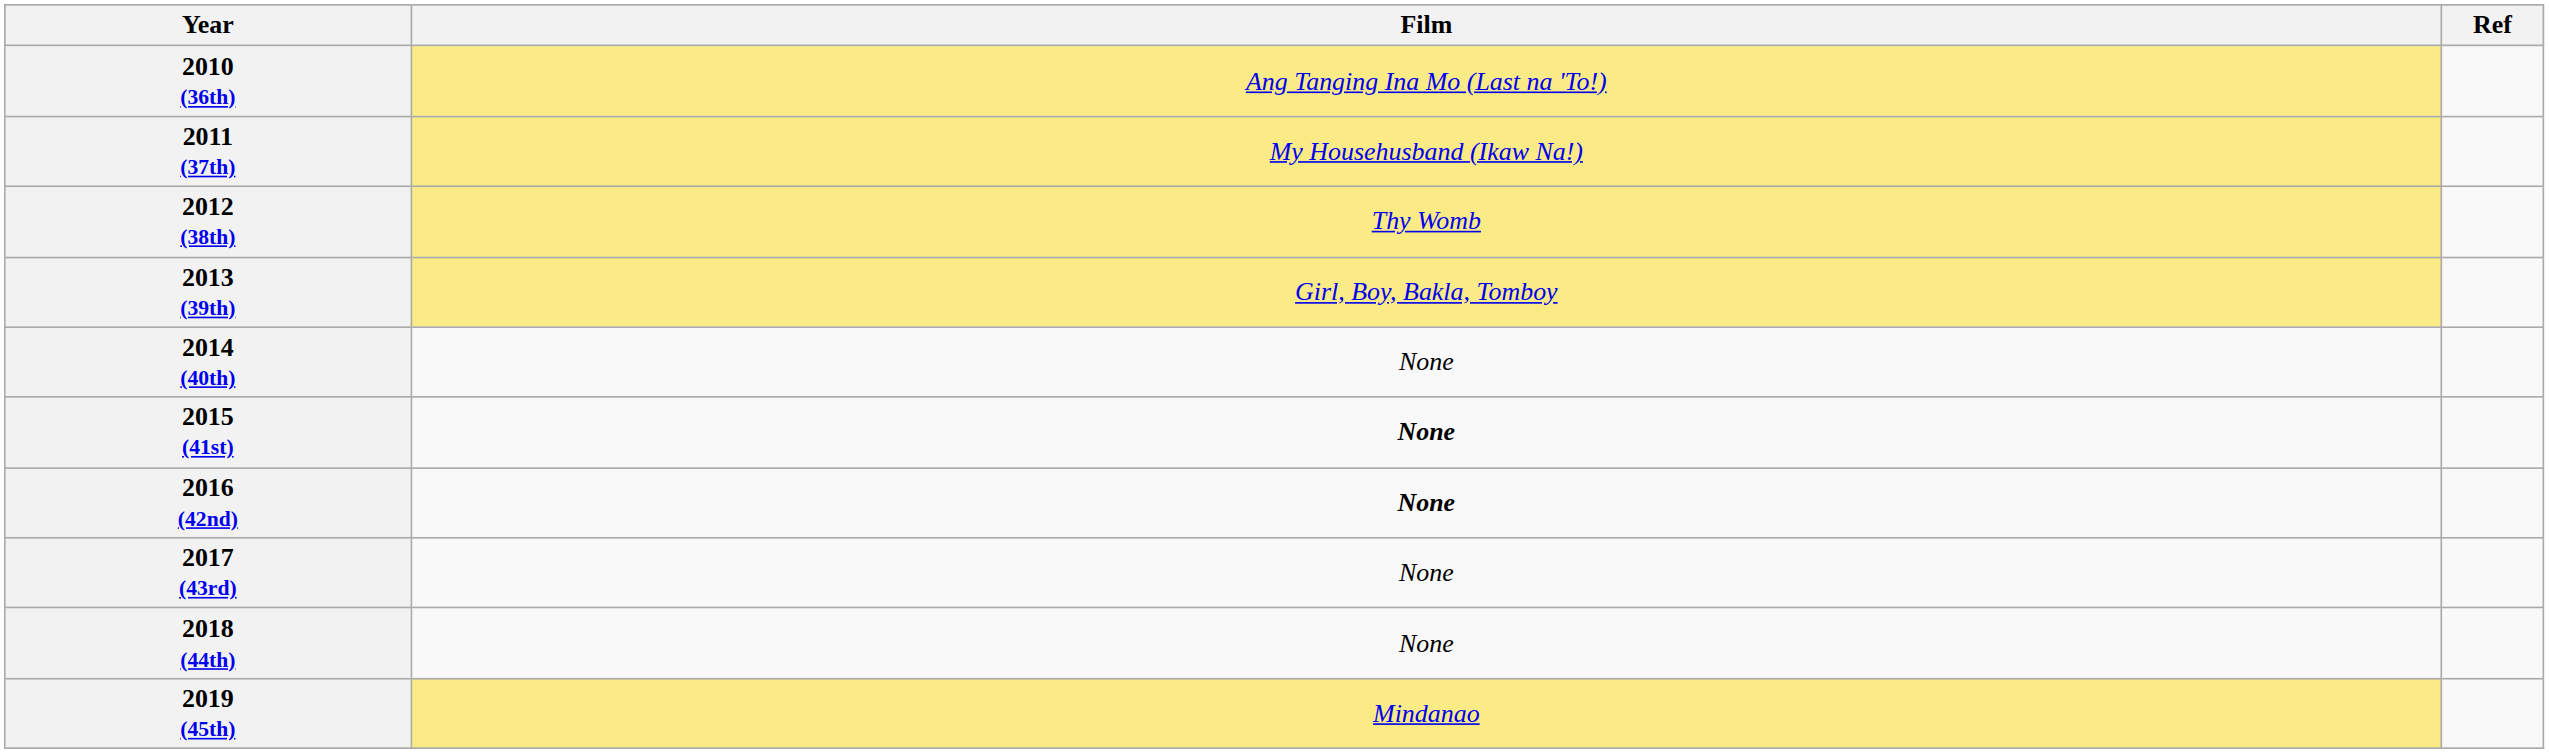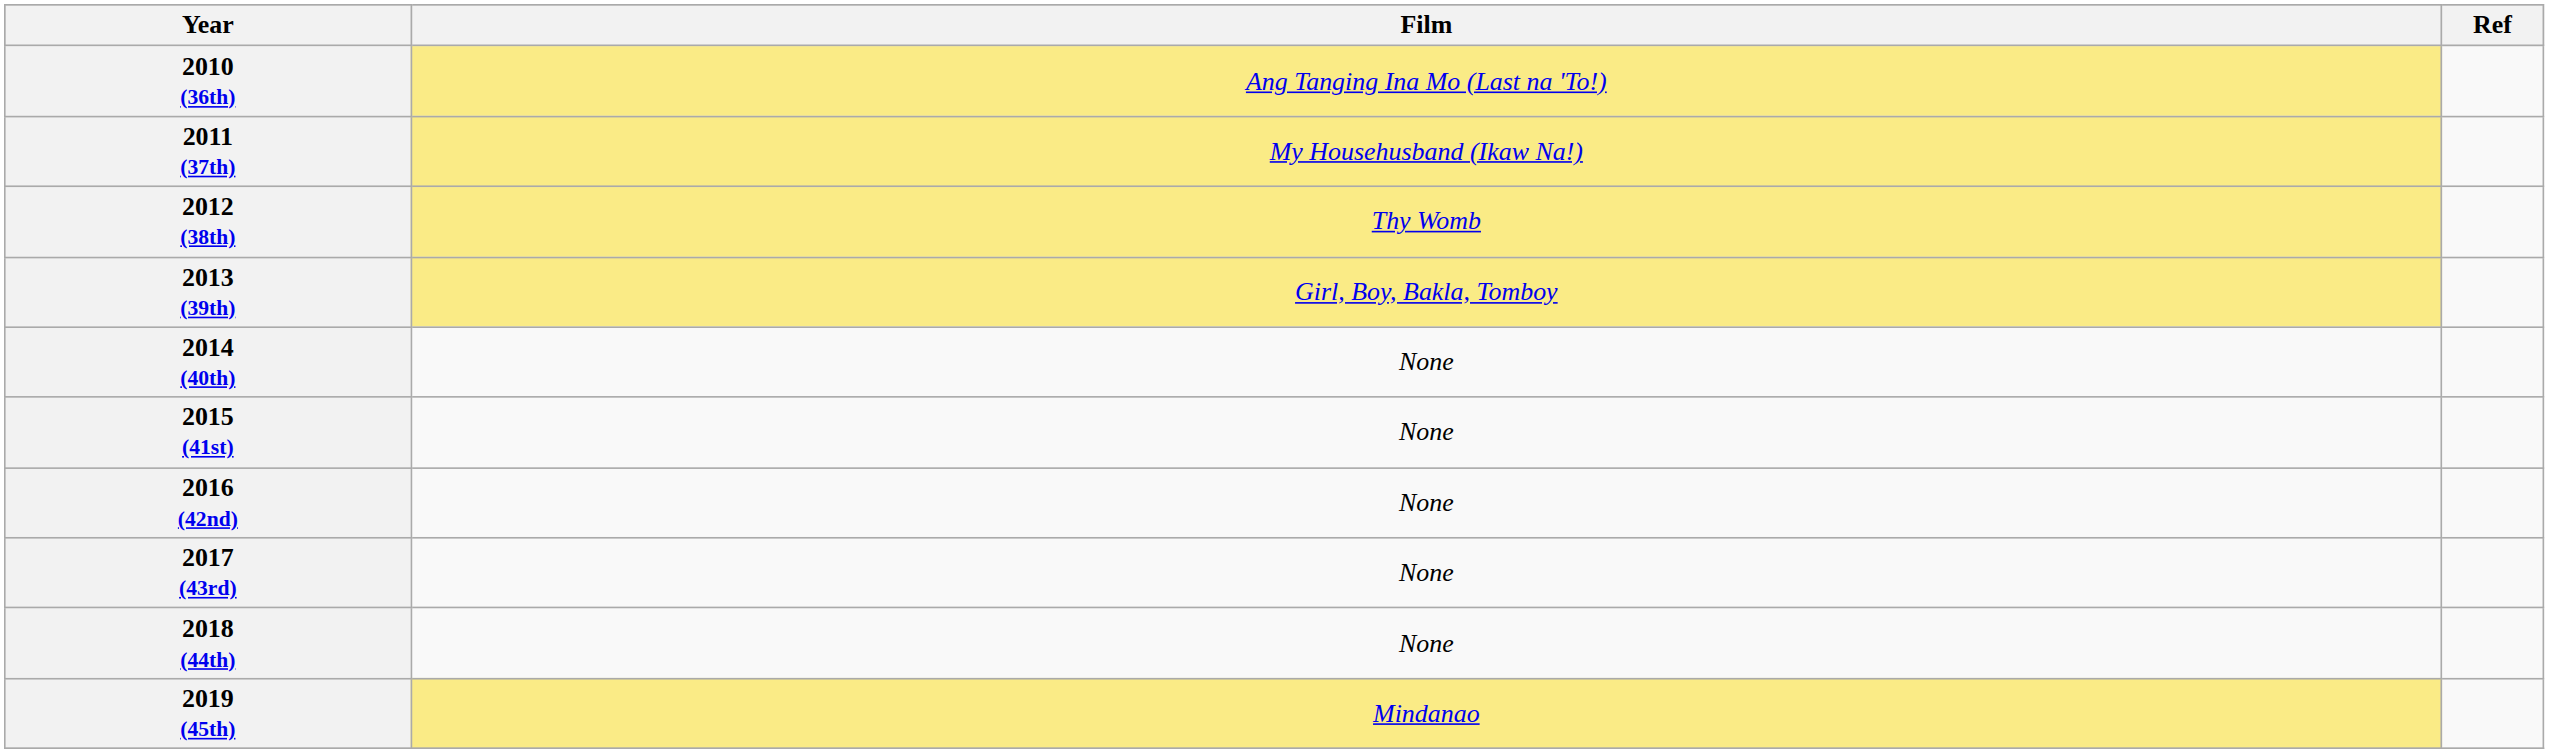(1426, 432) bold -> (1426, 432) normal
(1426, 502) bold -> (1426, 502) normal
